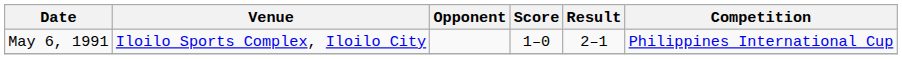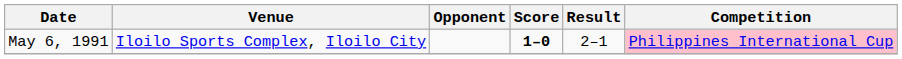(537, 42) normal -> (537, 42) bold
(761, 42) no background -> (761, 42) pink background
